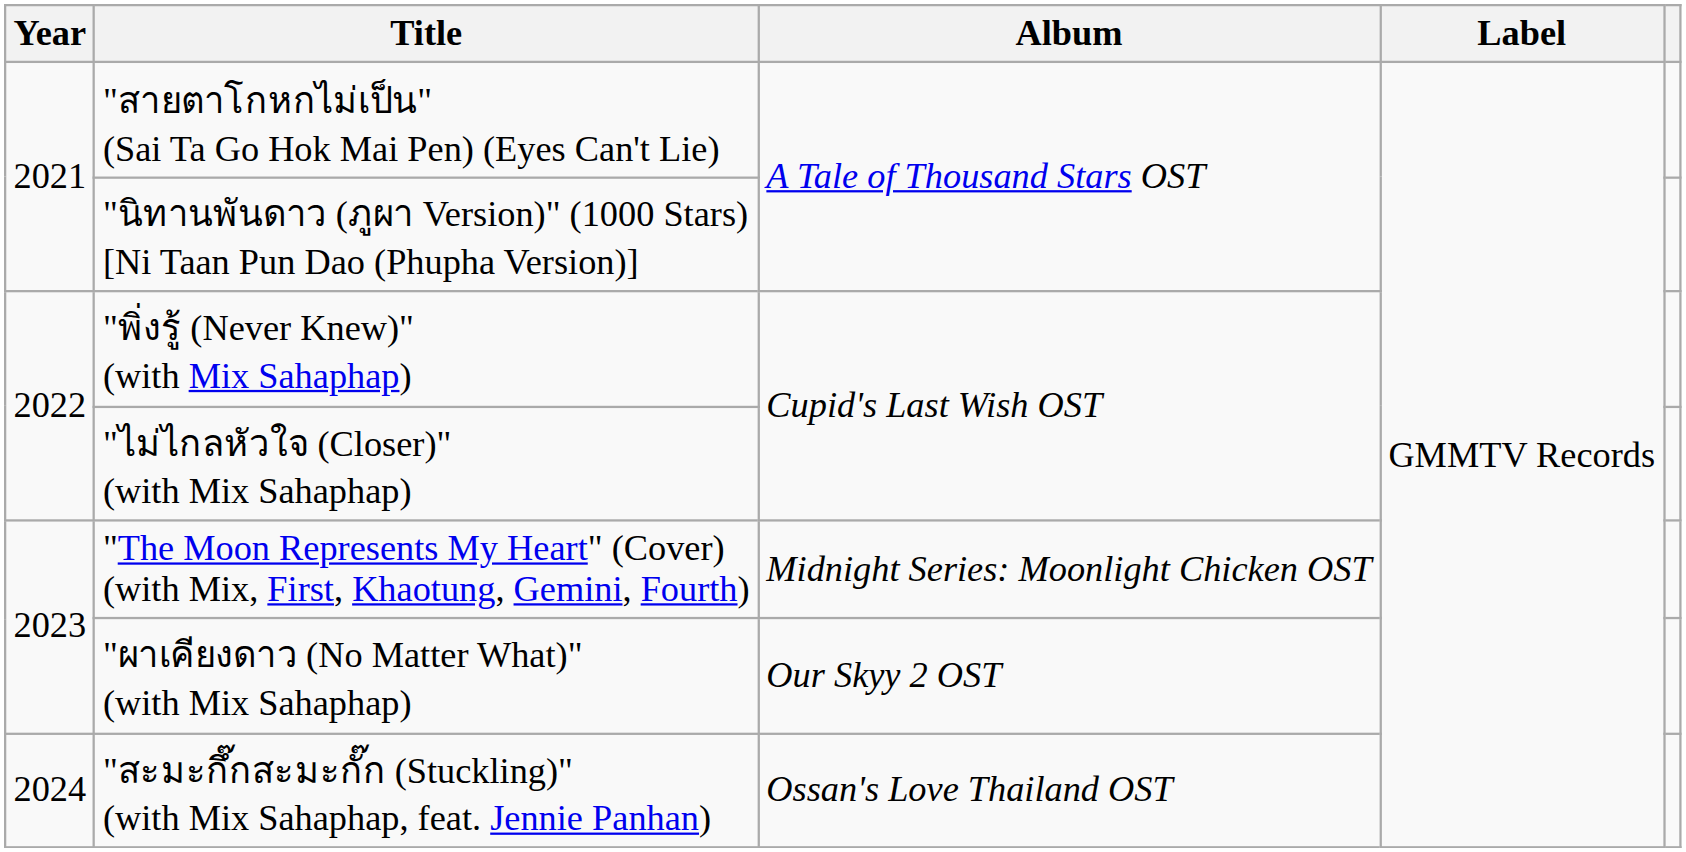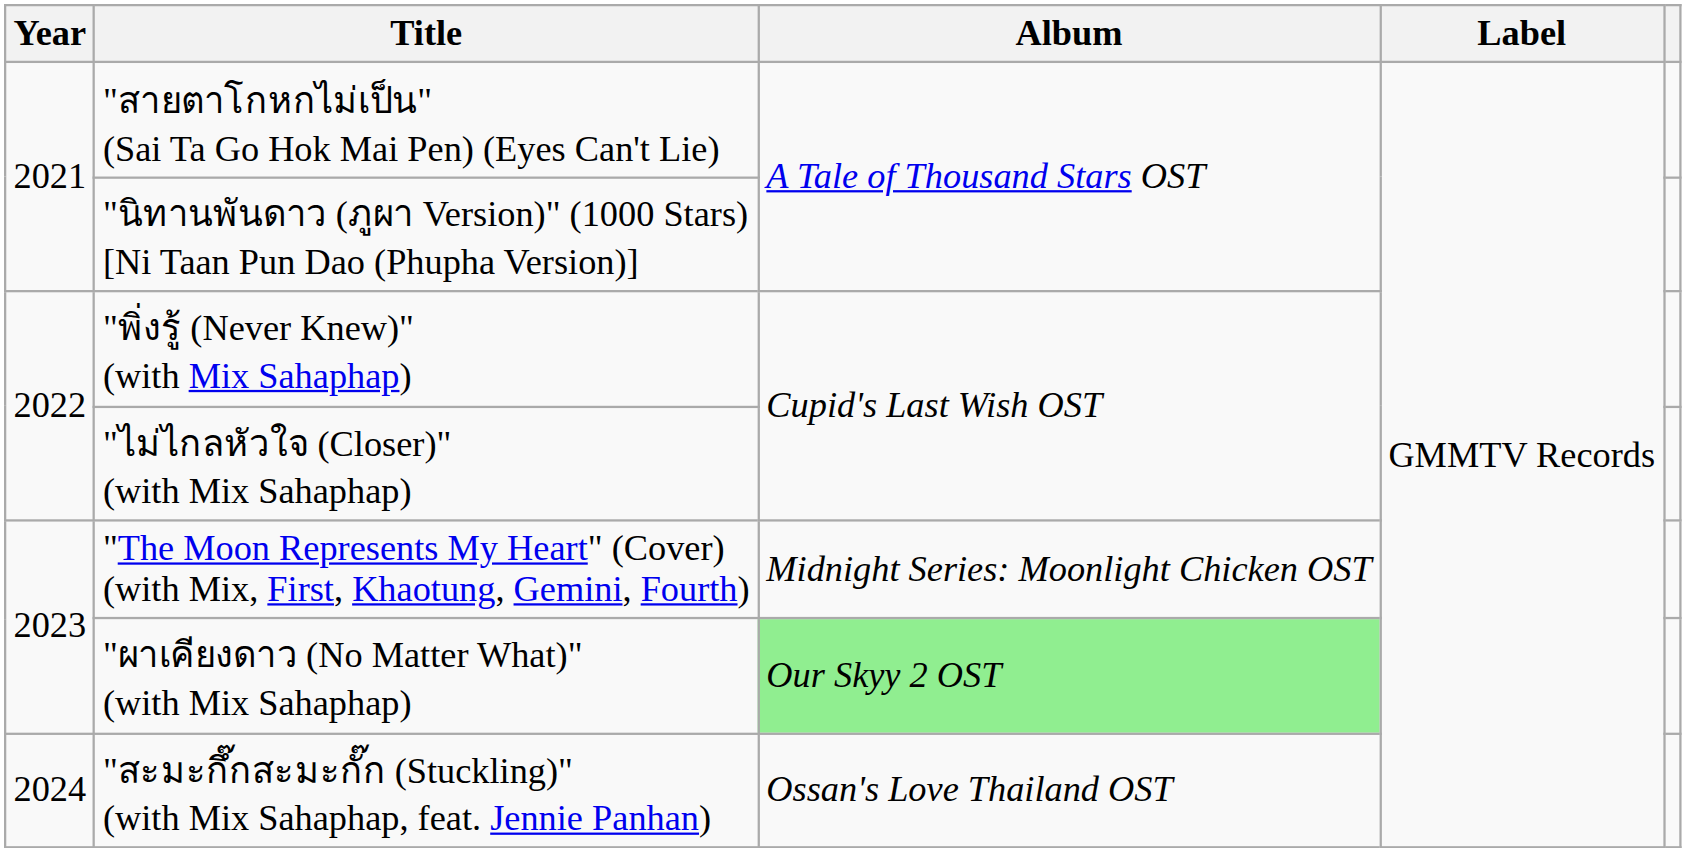(884, 675) no background -> (884, 675) lightgreen background
